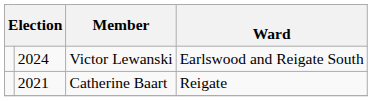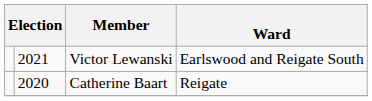(33, 58) 2024 -> (33, 58) 2021
(33, 83) 2021 -> (33, 83) 2020
